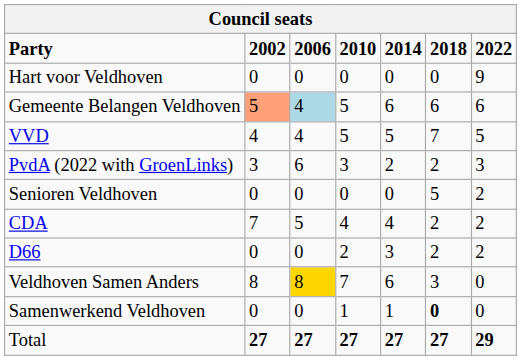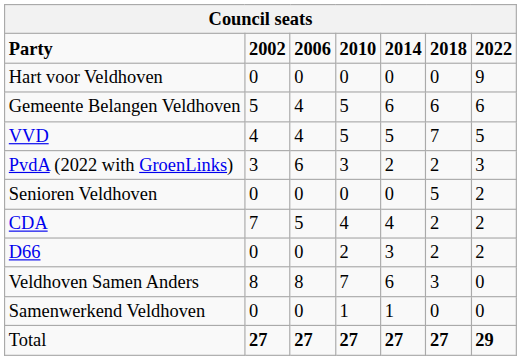(254, 106) lightsalmon background -> (254, 106) no background
(299, 106) lightblue background -> (299, 106) no background
(299, 281) gold background -> (299, 281) no background
(435, 310) bold -> (435, 310) normal
